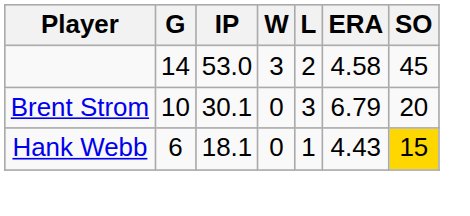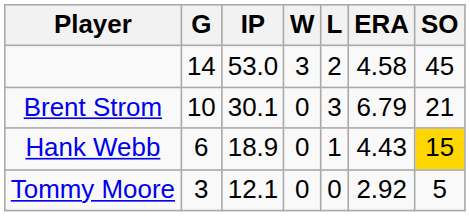(414, 107) 20 -> (440, 107) 21
(227, 148) 18.1 -> (253, 148) 18.9
+ row: (93, 189)
